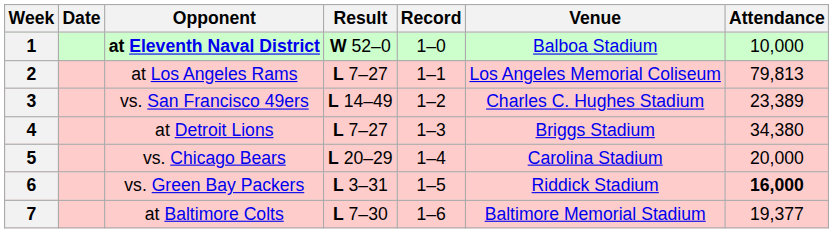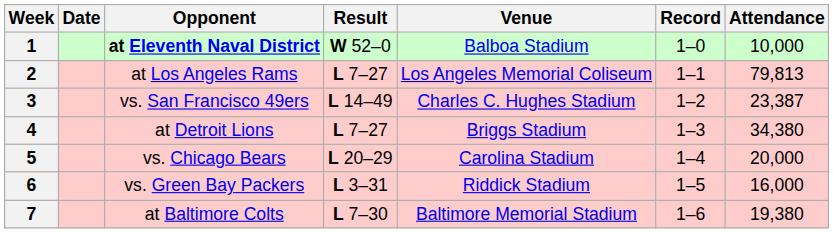columns swapped: (431, 18) <-> (595, 18)
(777, 102) 23,389 -> (777, 102) 23,387
(777, 185) bold -> (777, 185) normal
(777, 213) 19,377 -> (777, 213) 19,380
